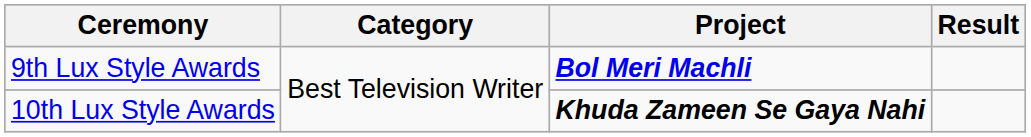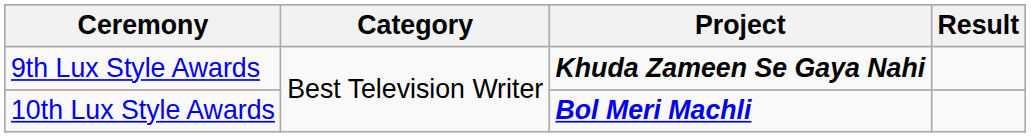(653, 68) Bol Meri Machli -> (740, 68) Khuda Zameen Se Gaya Nahi
(740, 110) Khuda Zameen Se Gaya Nahi -> (653, 110) Bol Meri Machli
